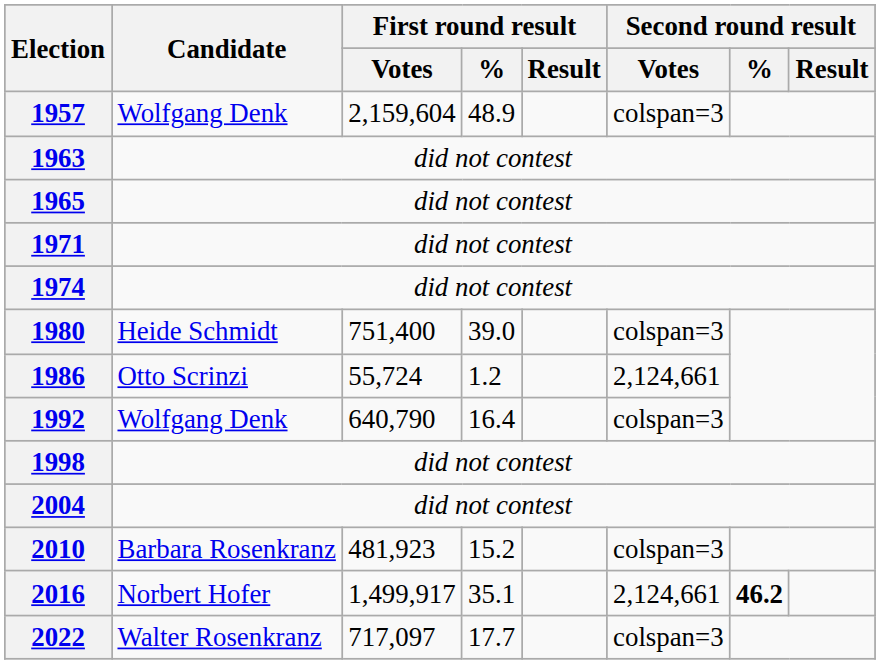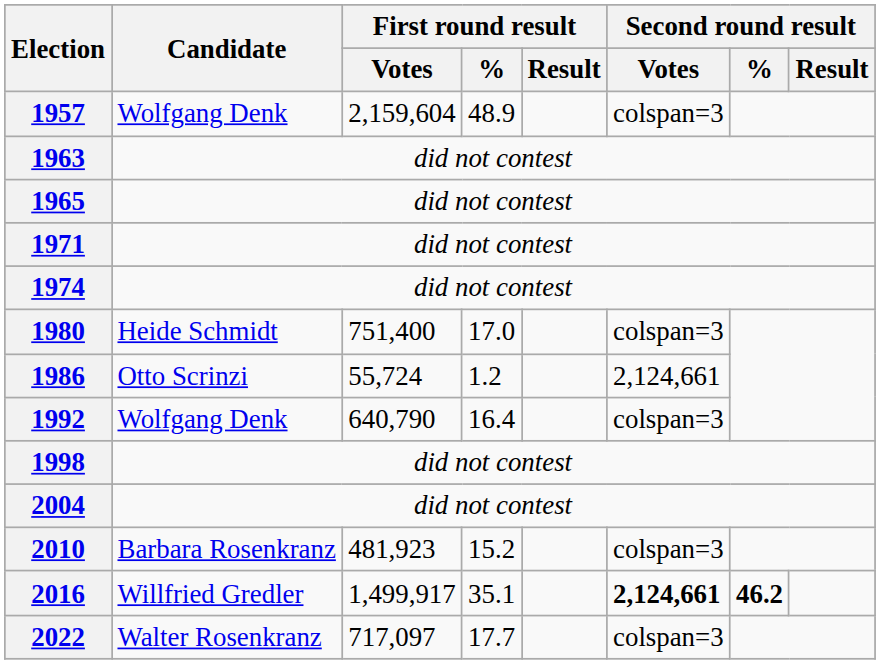(492, 330) 39.0 -> (492, 330) 17.0
(194, 592) Norbert Hofer -> (210, 592) Willfried Gredler
(667, 592) normal -> (667, 592) bold
